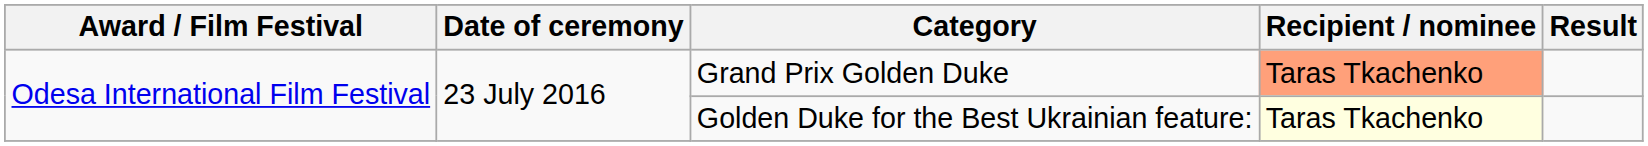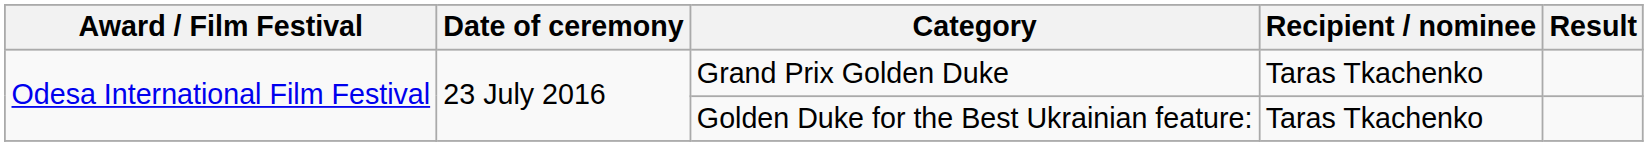(1374, 72) lightsalmon background -> (1374, 72) no background
(1374, 118) lightyellow background -> (1374, 118) no background
